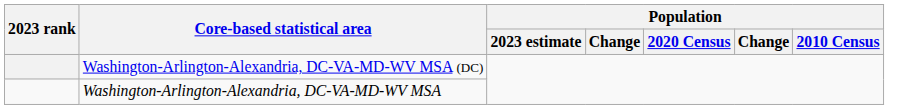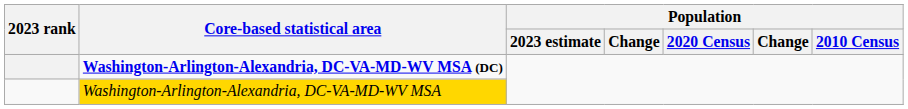(283, 66) normal -> (293, 66) bold
(262, 91) no background -> (262, 91) gold background
